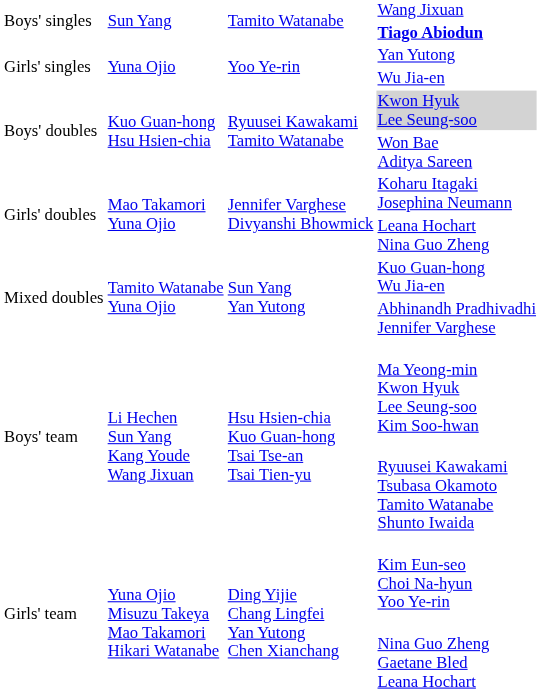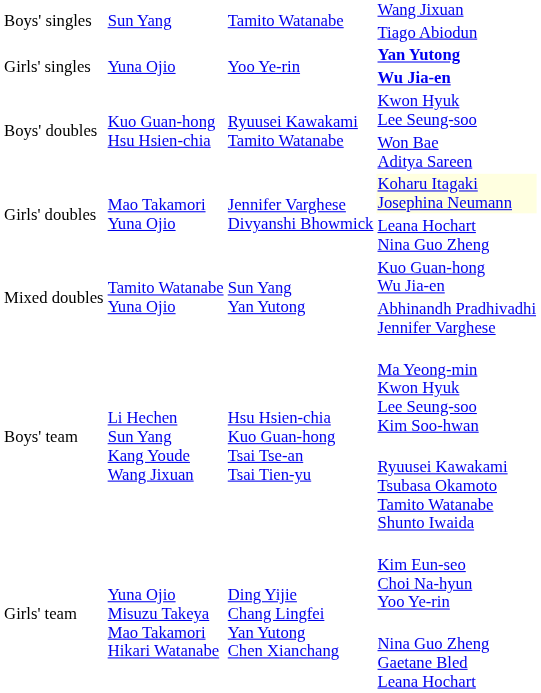(430, 32) bold -> (427, 32) normal
(416, 55) normal -> (419, 55) bold
(411, 78) normal -> (414, 78) bold
(427, 110) lightgrey background -> (427, 110) no background
(445, 193) no background -> (445, 193) lightyellow background
